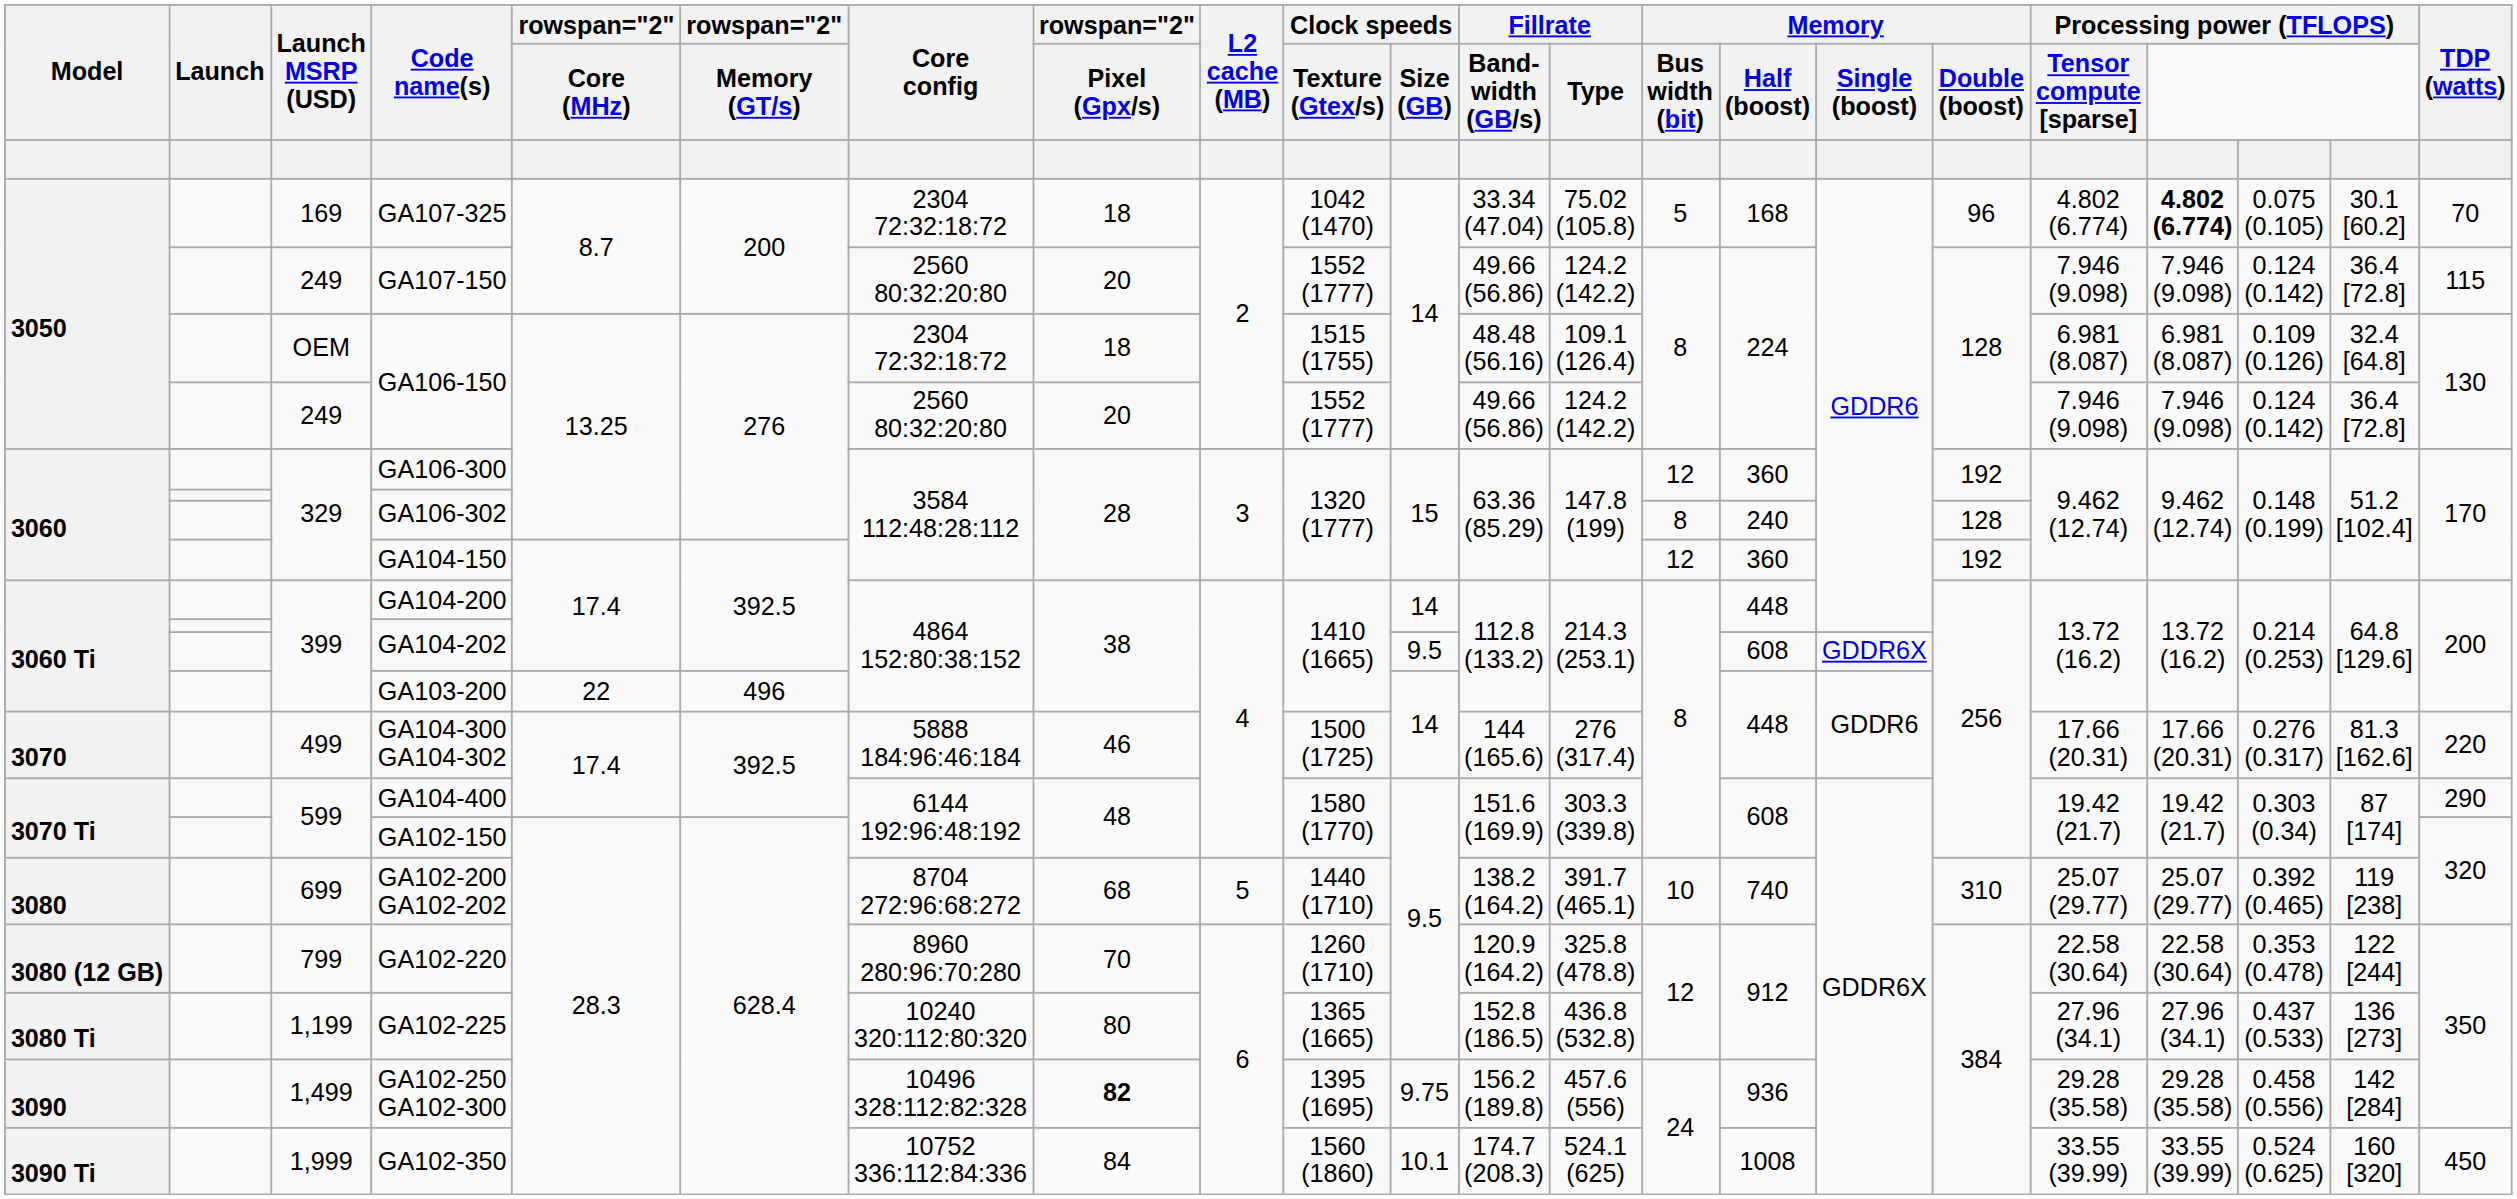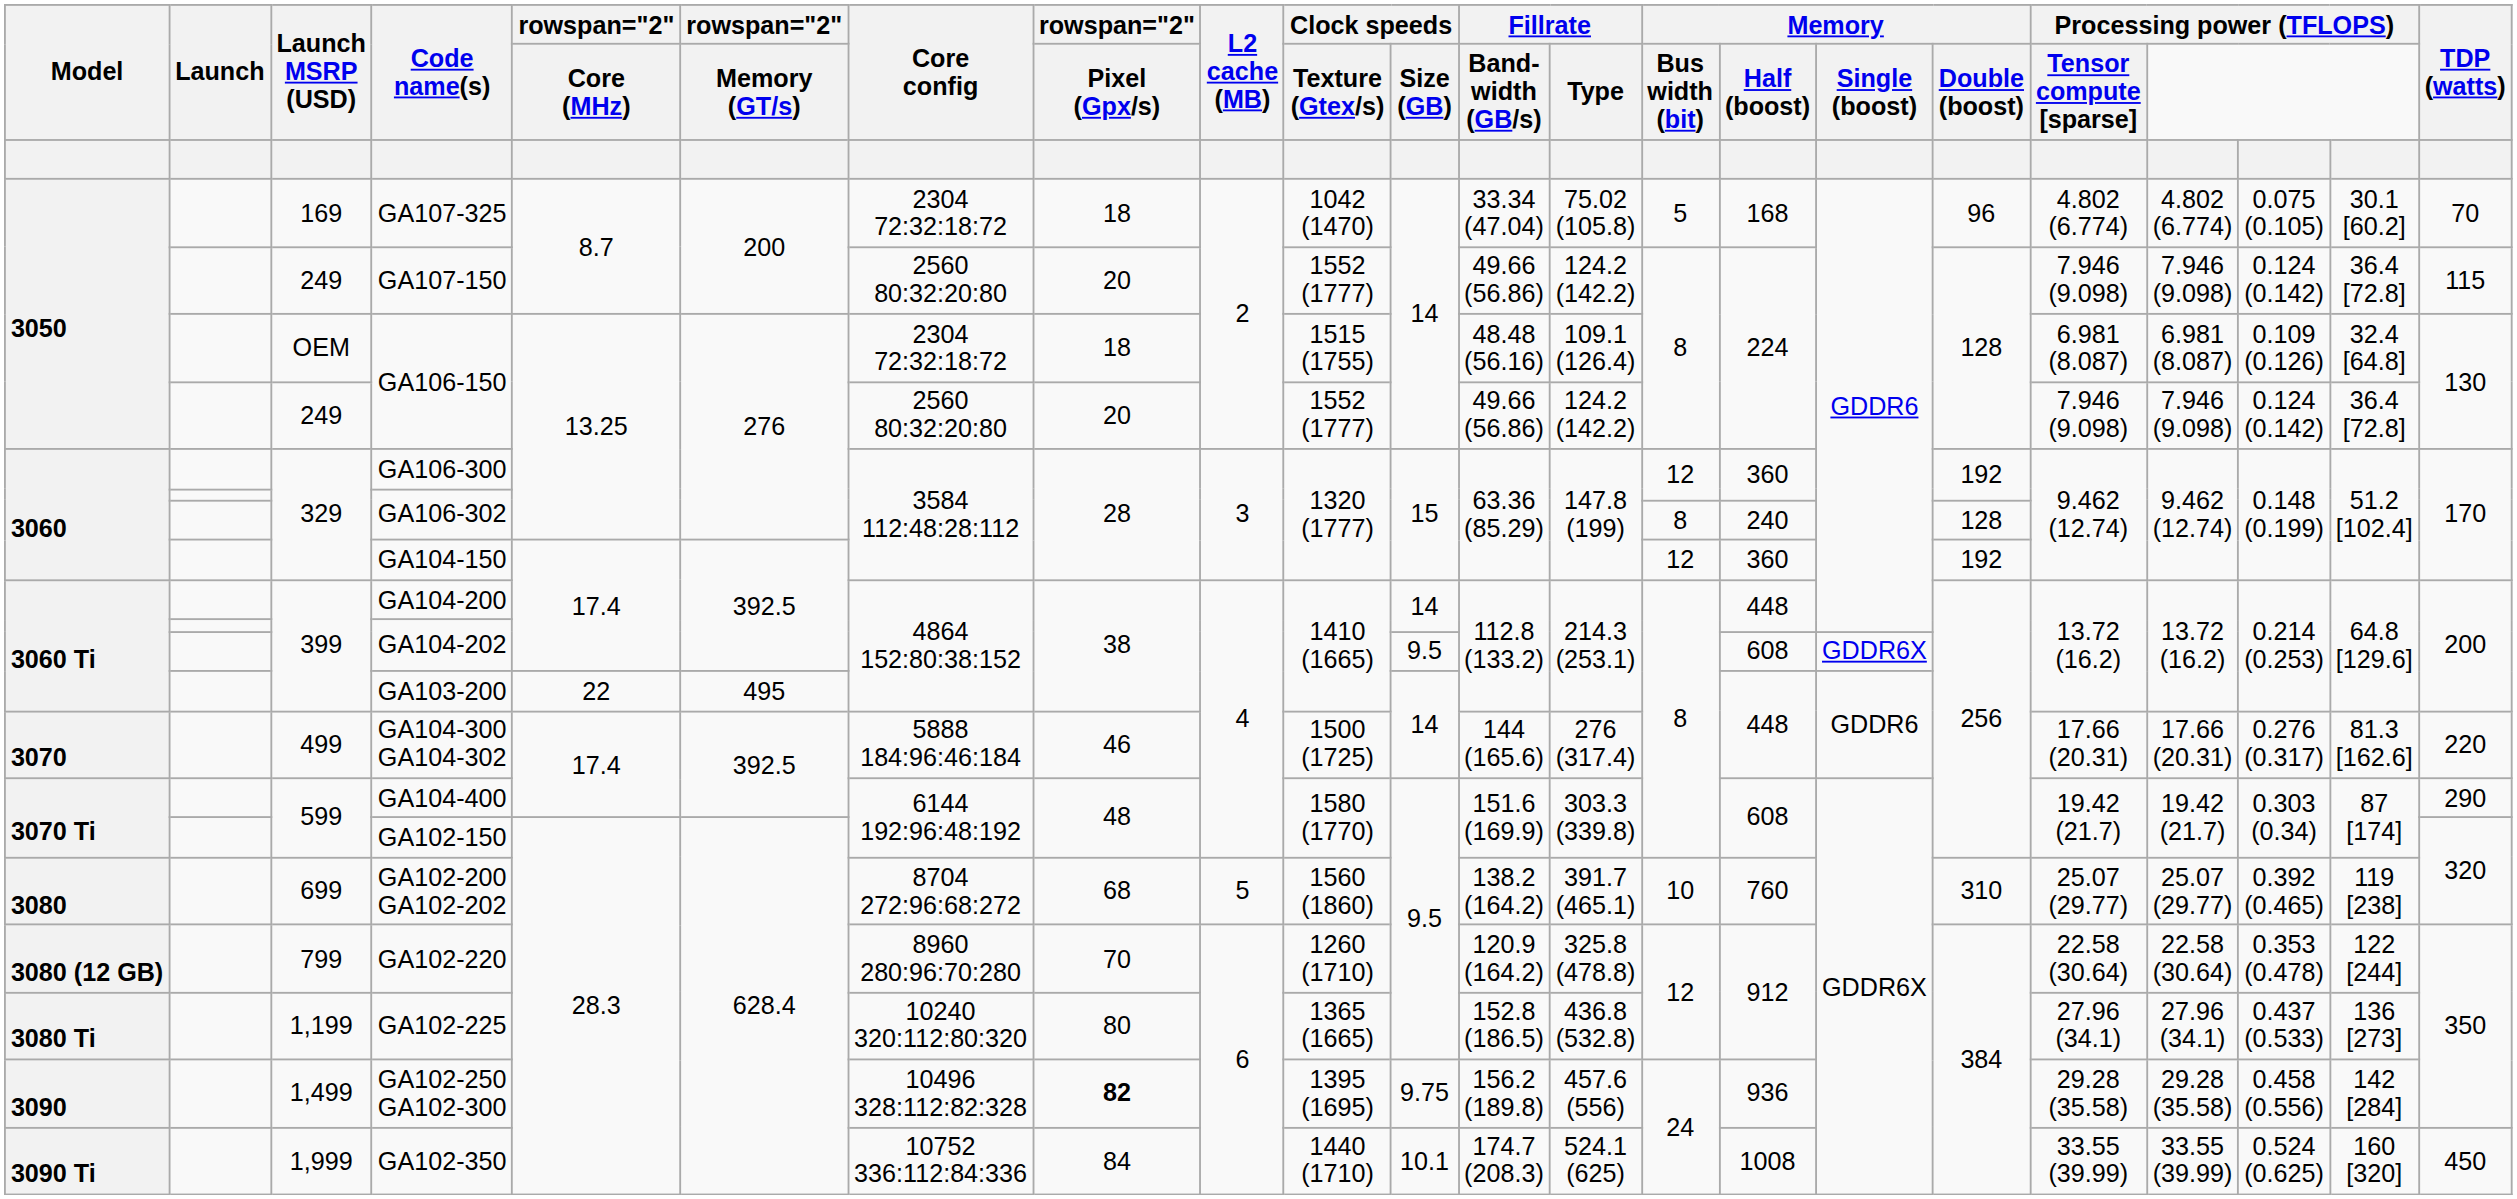(2192, 213) bold -> (2192, 213) normal
(764, 691) 496 -> (764, 691) 495
(1338, 891) 1440 (1710) -> (1338, 891) 1560 (1860)
(1768, 891) 740 -> (1768, 891) 760
(1338, 1160) 1560 (1860) -> (1338, 1160) 1440 (1710)
